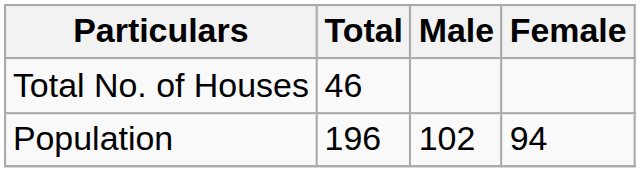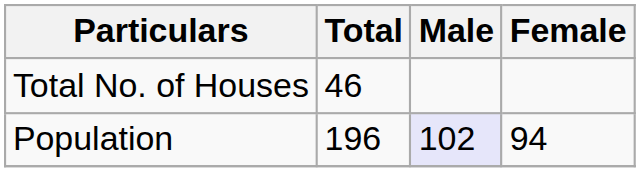(447, 138) no background -> (447, 138) lavender background
